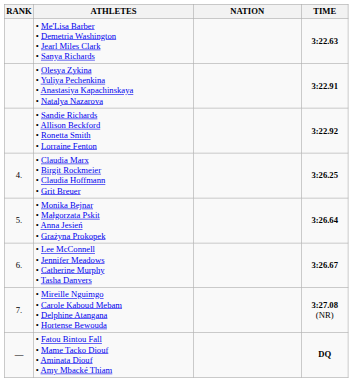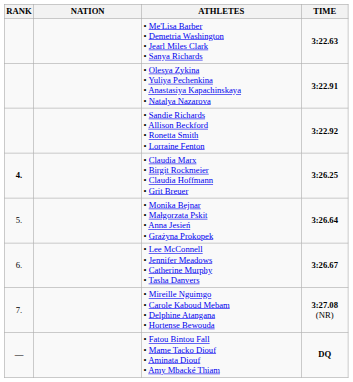columns swapped: (247, 12) <-> (114, 12)
(19, 176) normal -> (19, 176) bold
